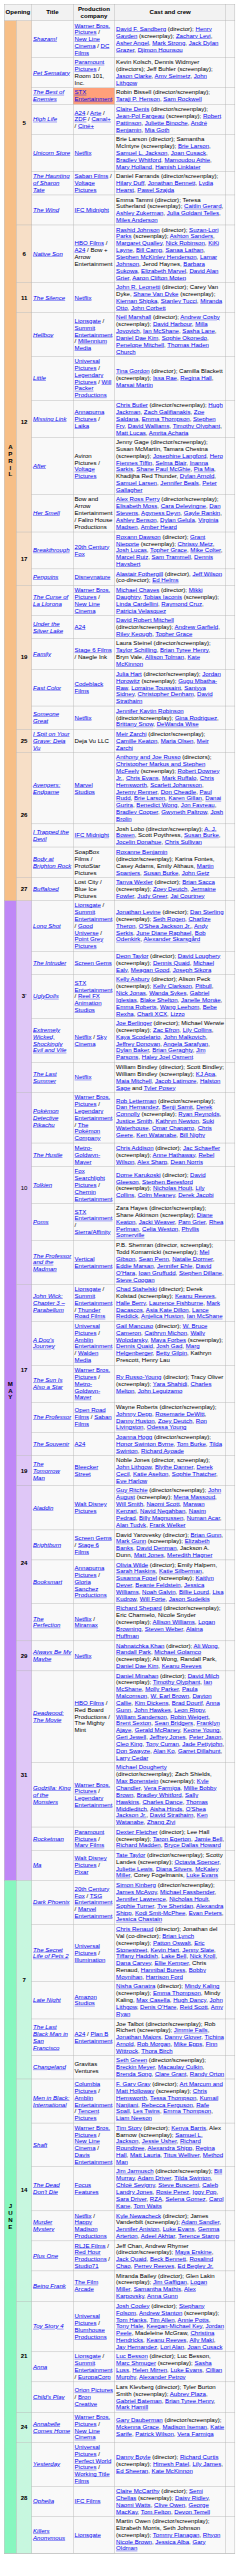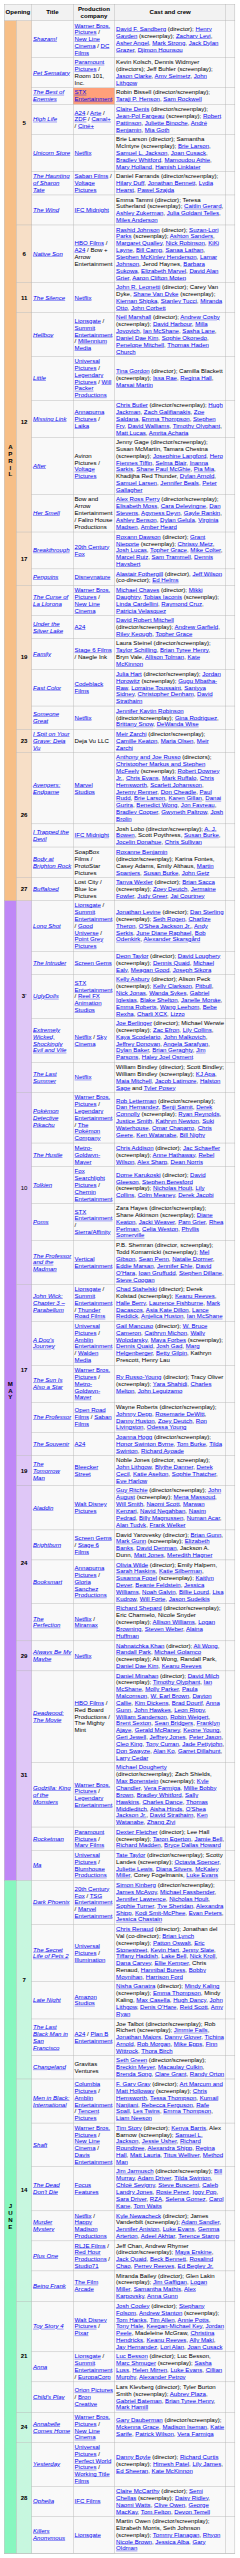(24, 741) 25 -> (24, 741) 23
(91, 1865) Walt Disney Pictures / Pixar -> (91, 1865) Universal Pictures / Blumhouse Productions
(91, 2326) Universal Pictures / Blumhouse Productions -> (91, 2326) Walt Disney Pictures / Pixar
